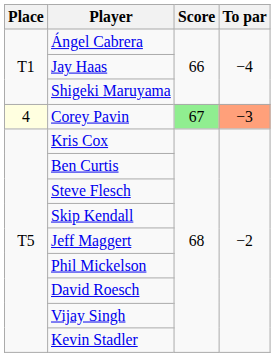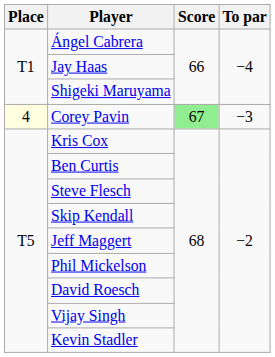(245, 116) lightsalmon background -> (245, 116) no background
